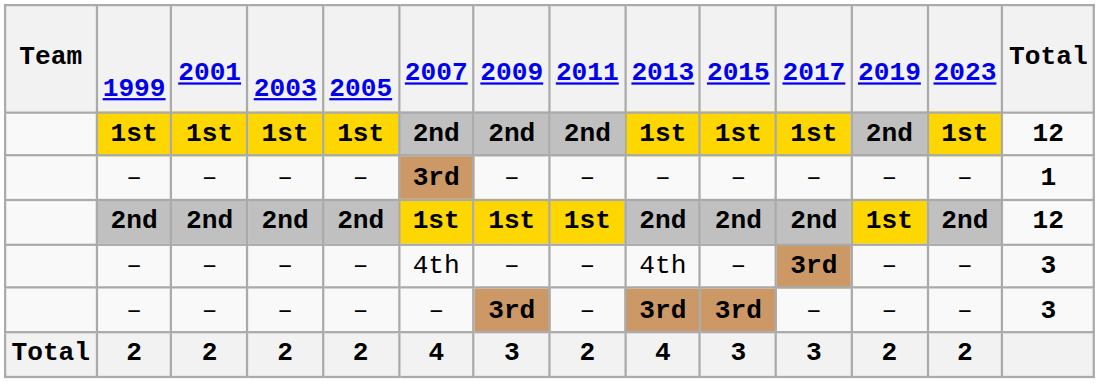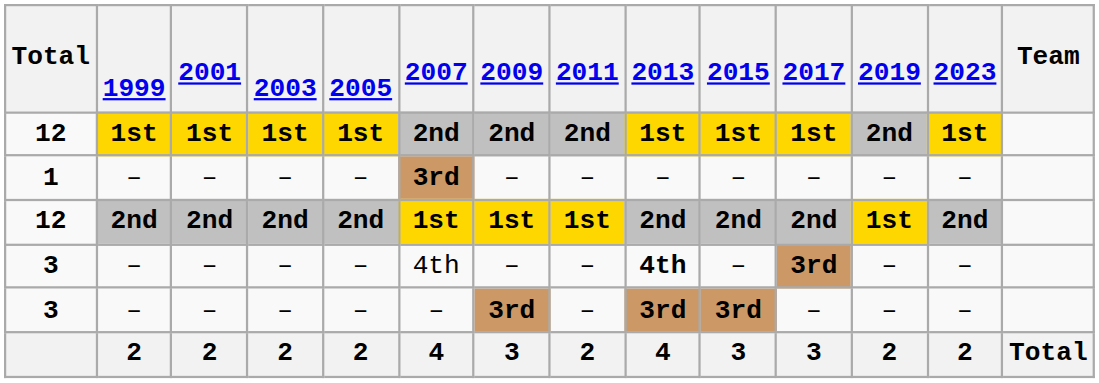columns swapped: (51, 58) <-> (1048, 58)
(663, 266) normal -> (663, 266) bold
